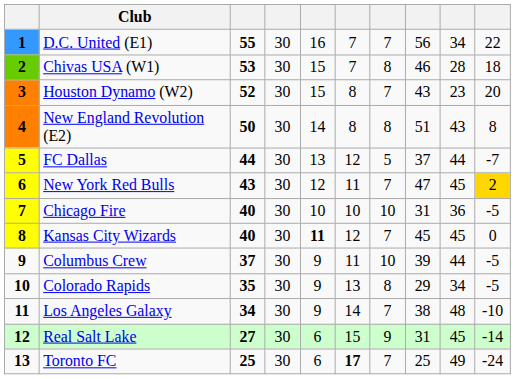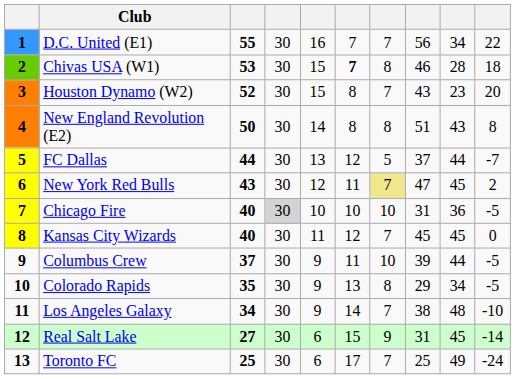(353, 67) normal -> (353, 67) bold
(388, 185) no background -> (388, 185) khaki background
(493, 185) gold background -> (493, 185) no background
(282, 210) no background -> (282, 210) lightgrey background
(318, 235) bold -> (318, 235) normal
(353, 361) bold -> (353, 361) normal
